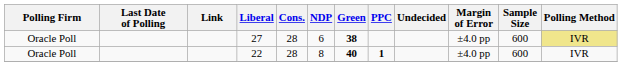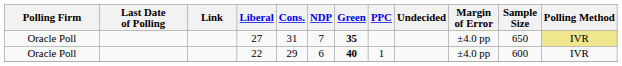(292, 39) 28 -> (292, 39) 31
(321, 39) 6 -> (321, 39) 7
(352, 39) 38 -> (352, 39) 35
(520, 39) 600 -> (520, 39) 650
(292, 54) 28 -> (292, 54) 29
(321, 54) 8 -> (321, 54) 6
(381, 54) bold -> (381, 54) normal
